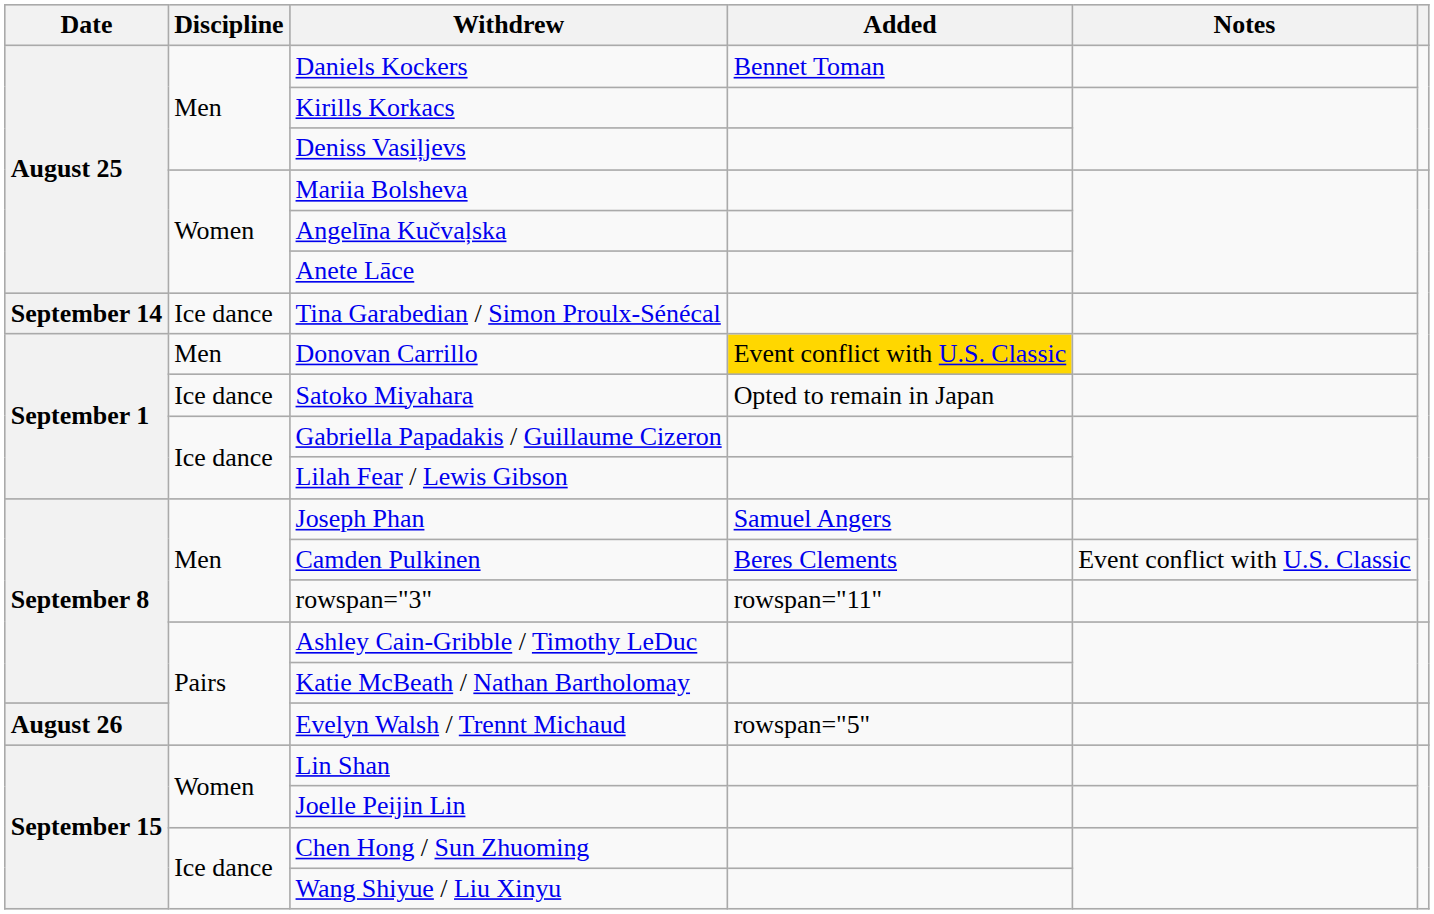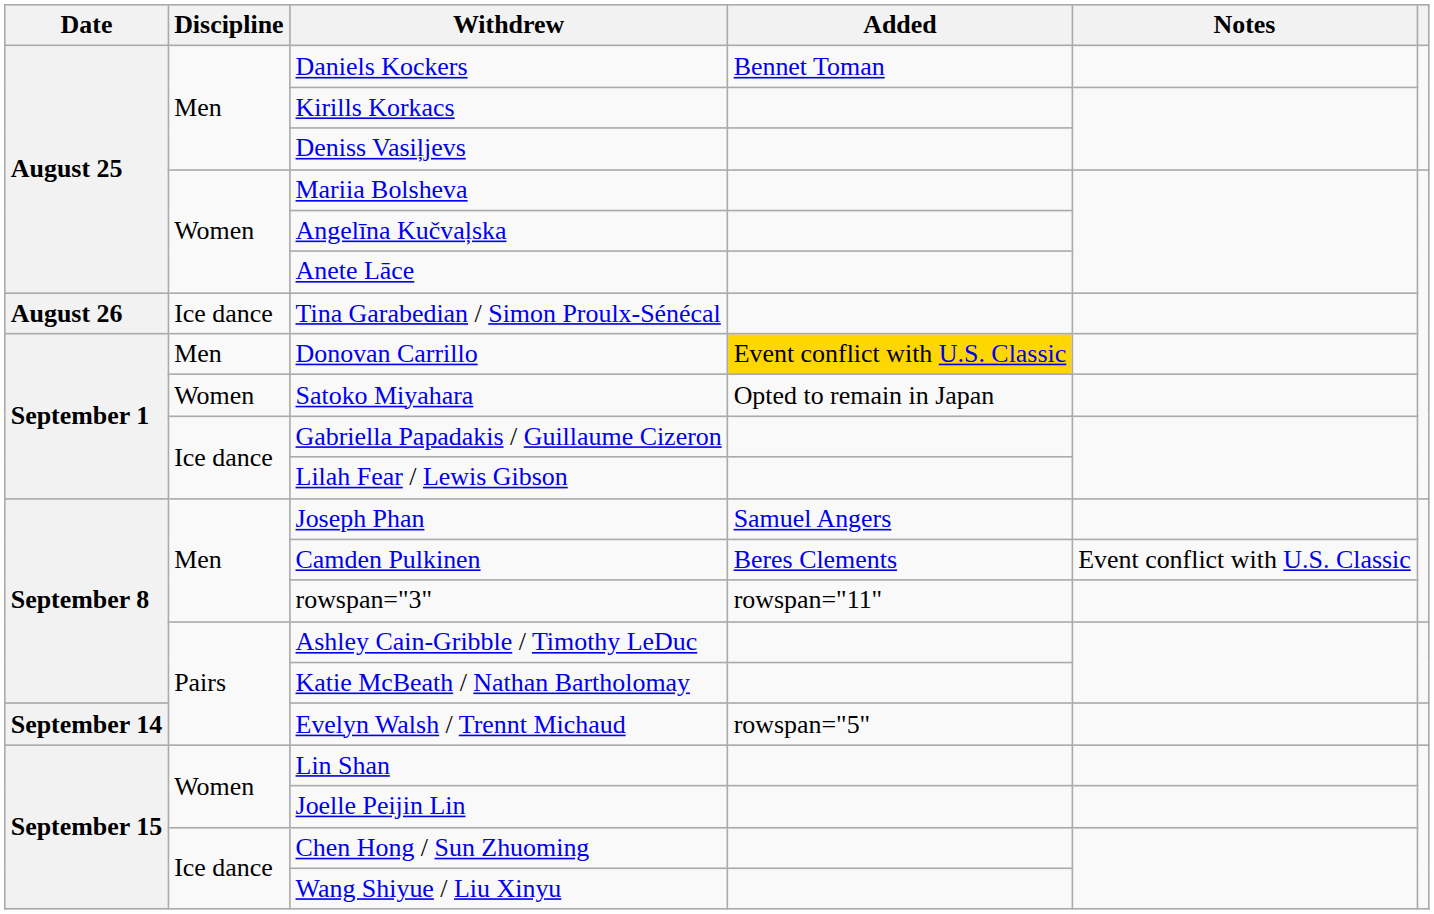(86, 312) September 14 -> (67, 312) August 26
(223, 395) Ice dance -> (214, 395) Women
(67, 723) August 26 -> (86, 723) September 14
